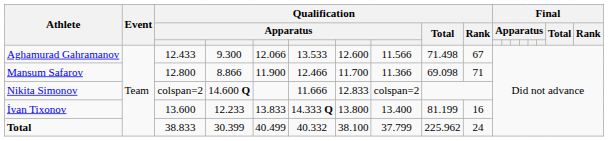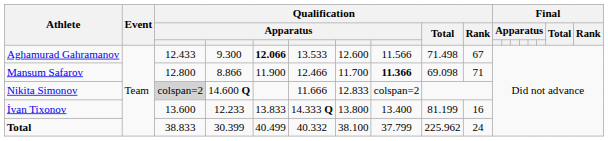(271, 54) normal -> (271, 54) bold
(397, 72) normal -> (397, 72) bold
(180, 91) no background -> (180, 91) lightgrey background
